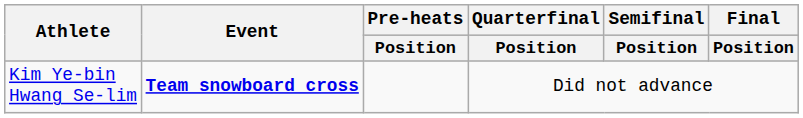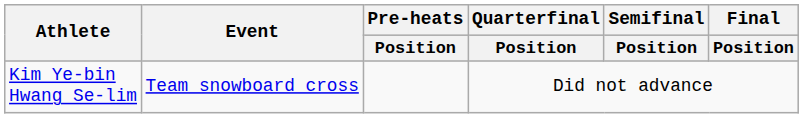(252, 86) bold -> (252, 86) normal
